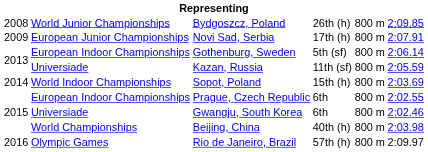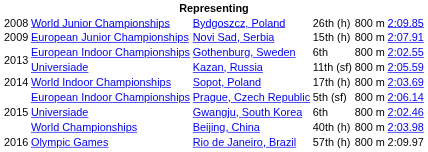(332, 38) 17th (h) -> (332, 38) 15th (h)
(330, 53) 5th (sf) -> (320, 53) 6th
(406, 53) 2:06.14 -> (406, 53) 2:02.55
(332, 83) 15th (h) -> (332, 83) 17th (h)
(320, 98) 6th -> (330, 98) 5th (sf)
(406, 98) 2:02.55 -> (406, 98) 2:06.14
